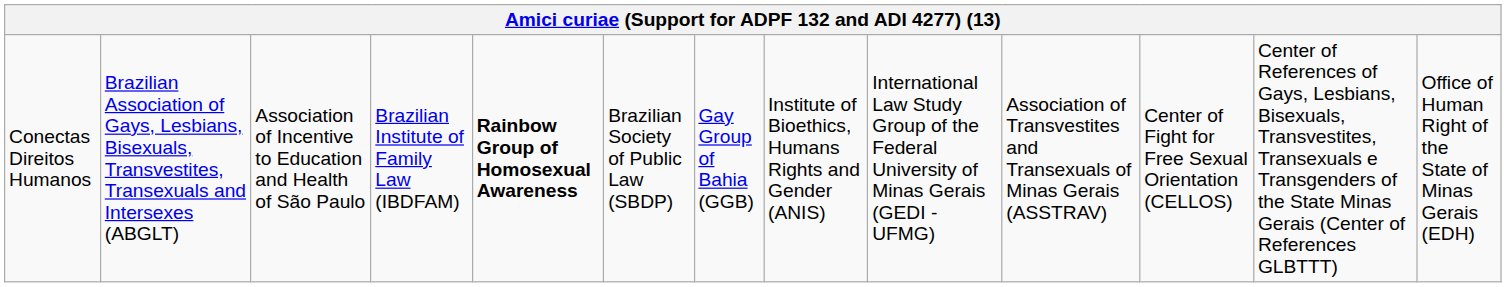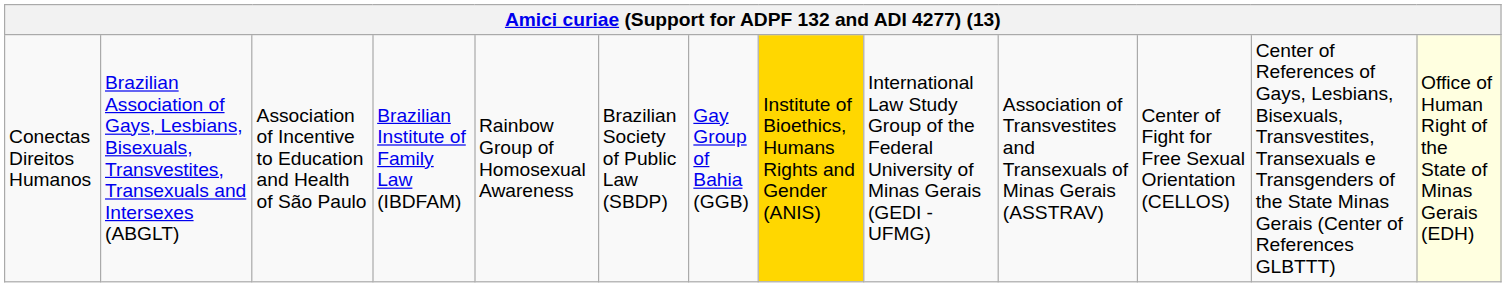(534, 158) bold -> (532, 158) normal
(814, 158) no background -> (809, 158) gold background
(1457, 158) no background -> (1457, 158) lightyellow background
